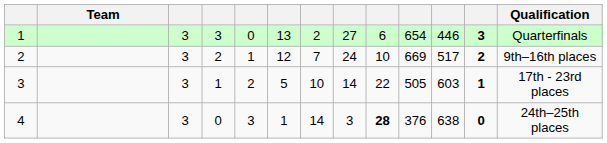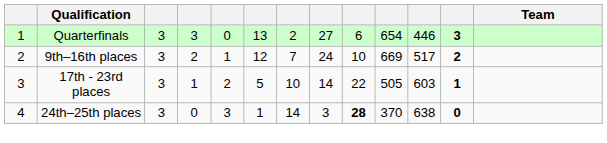columns swapped: (103, 14) <-> (550, 14)
(415, 120) 376 -> (391, 112) 370
